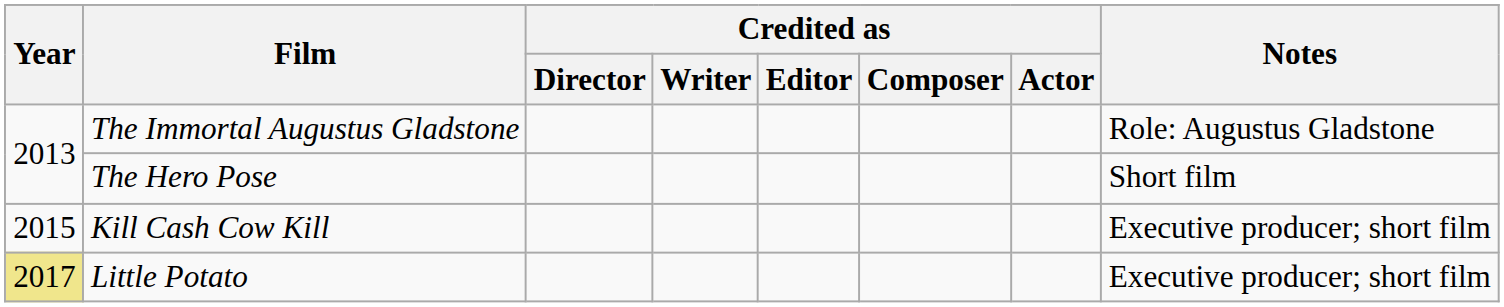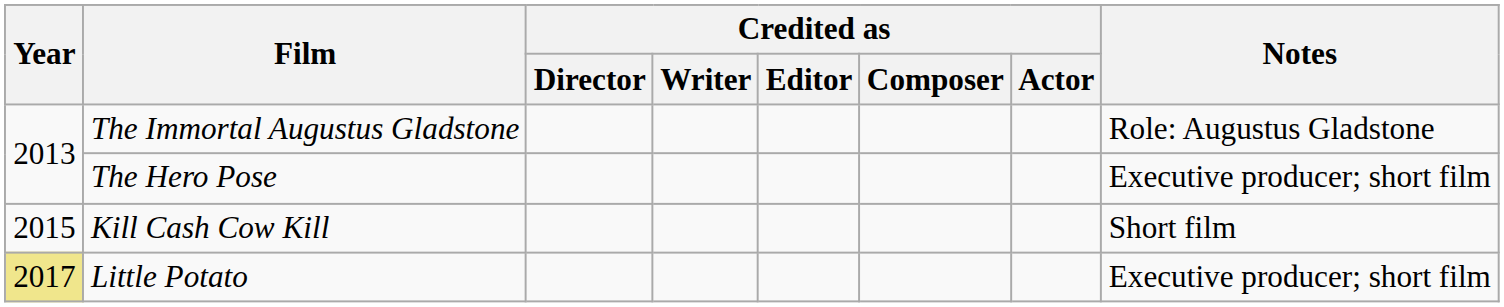(1172, 177) Short film -> (1300, 177) Executive producer; short film
(1300, 227) Executive producer; short film -> (1172, 227) Short film
